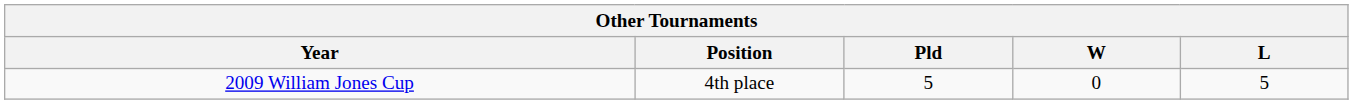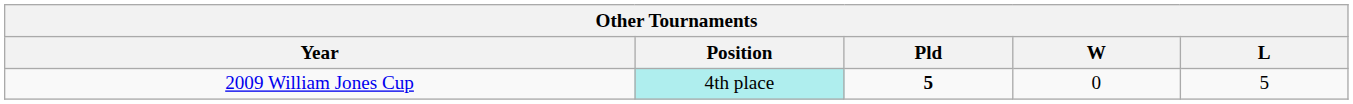(739, 83) no background -> (739, 83) paleturquoise background
(928, 83) normal -> (928, 83) bold
